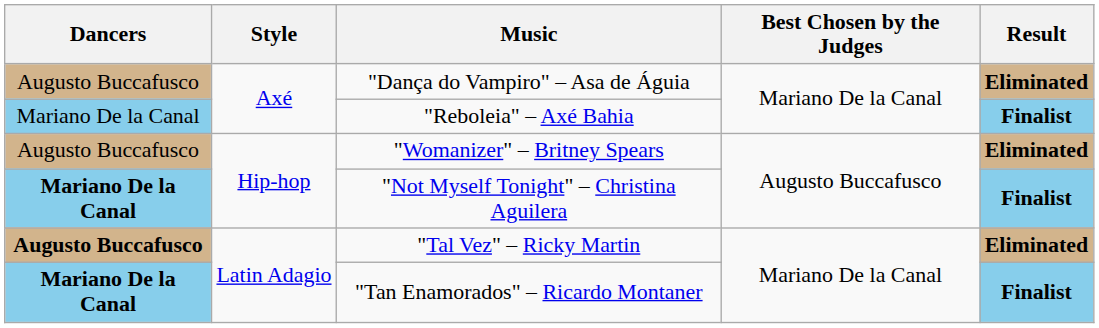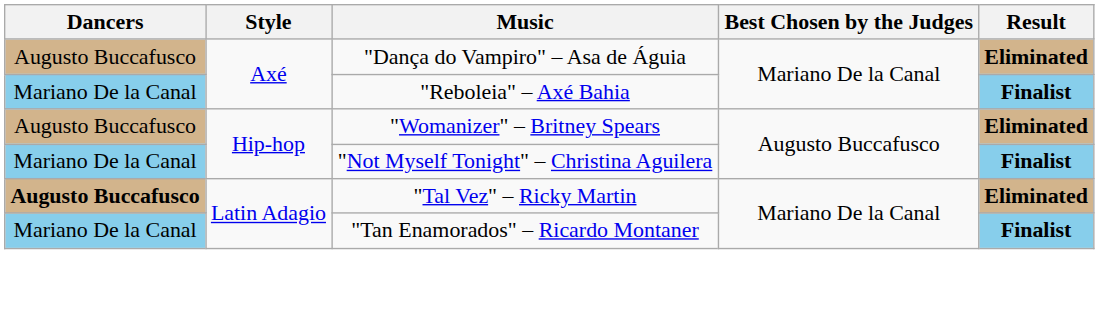(108, 197) bold -> (105, 160) normal
(108, 292) bold -> (105, 230) normal
